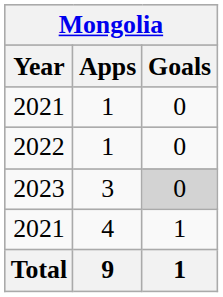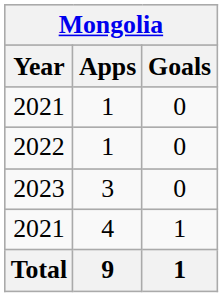(180, 188) lightgrey background -> (180, 188) no background
